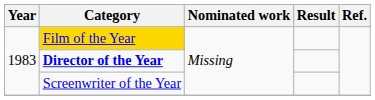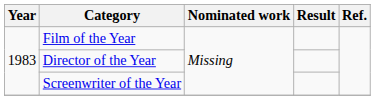(89, 38) gold background -> (89, 38) no background
(103, 60) bold -> (99, 60) normal
